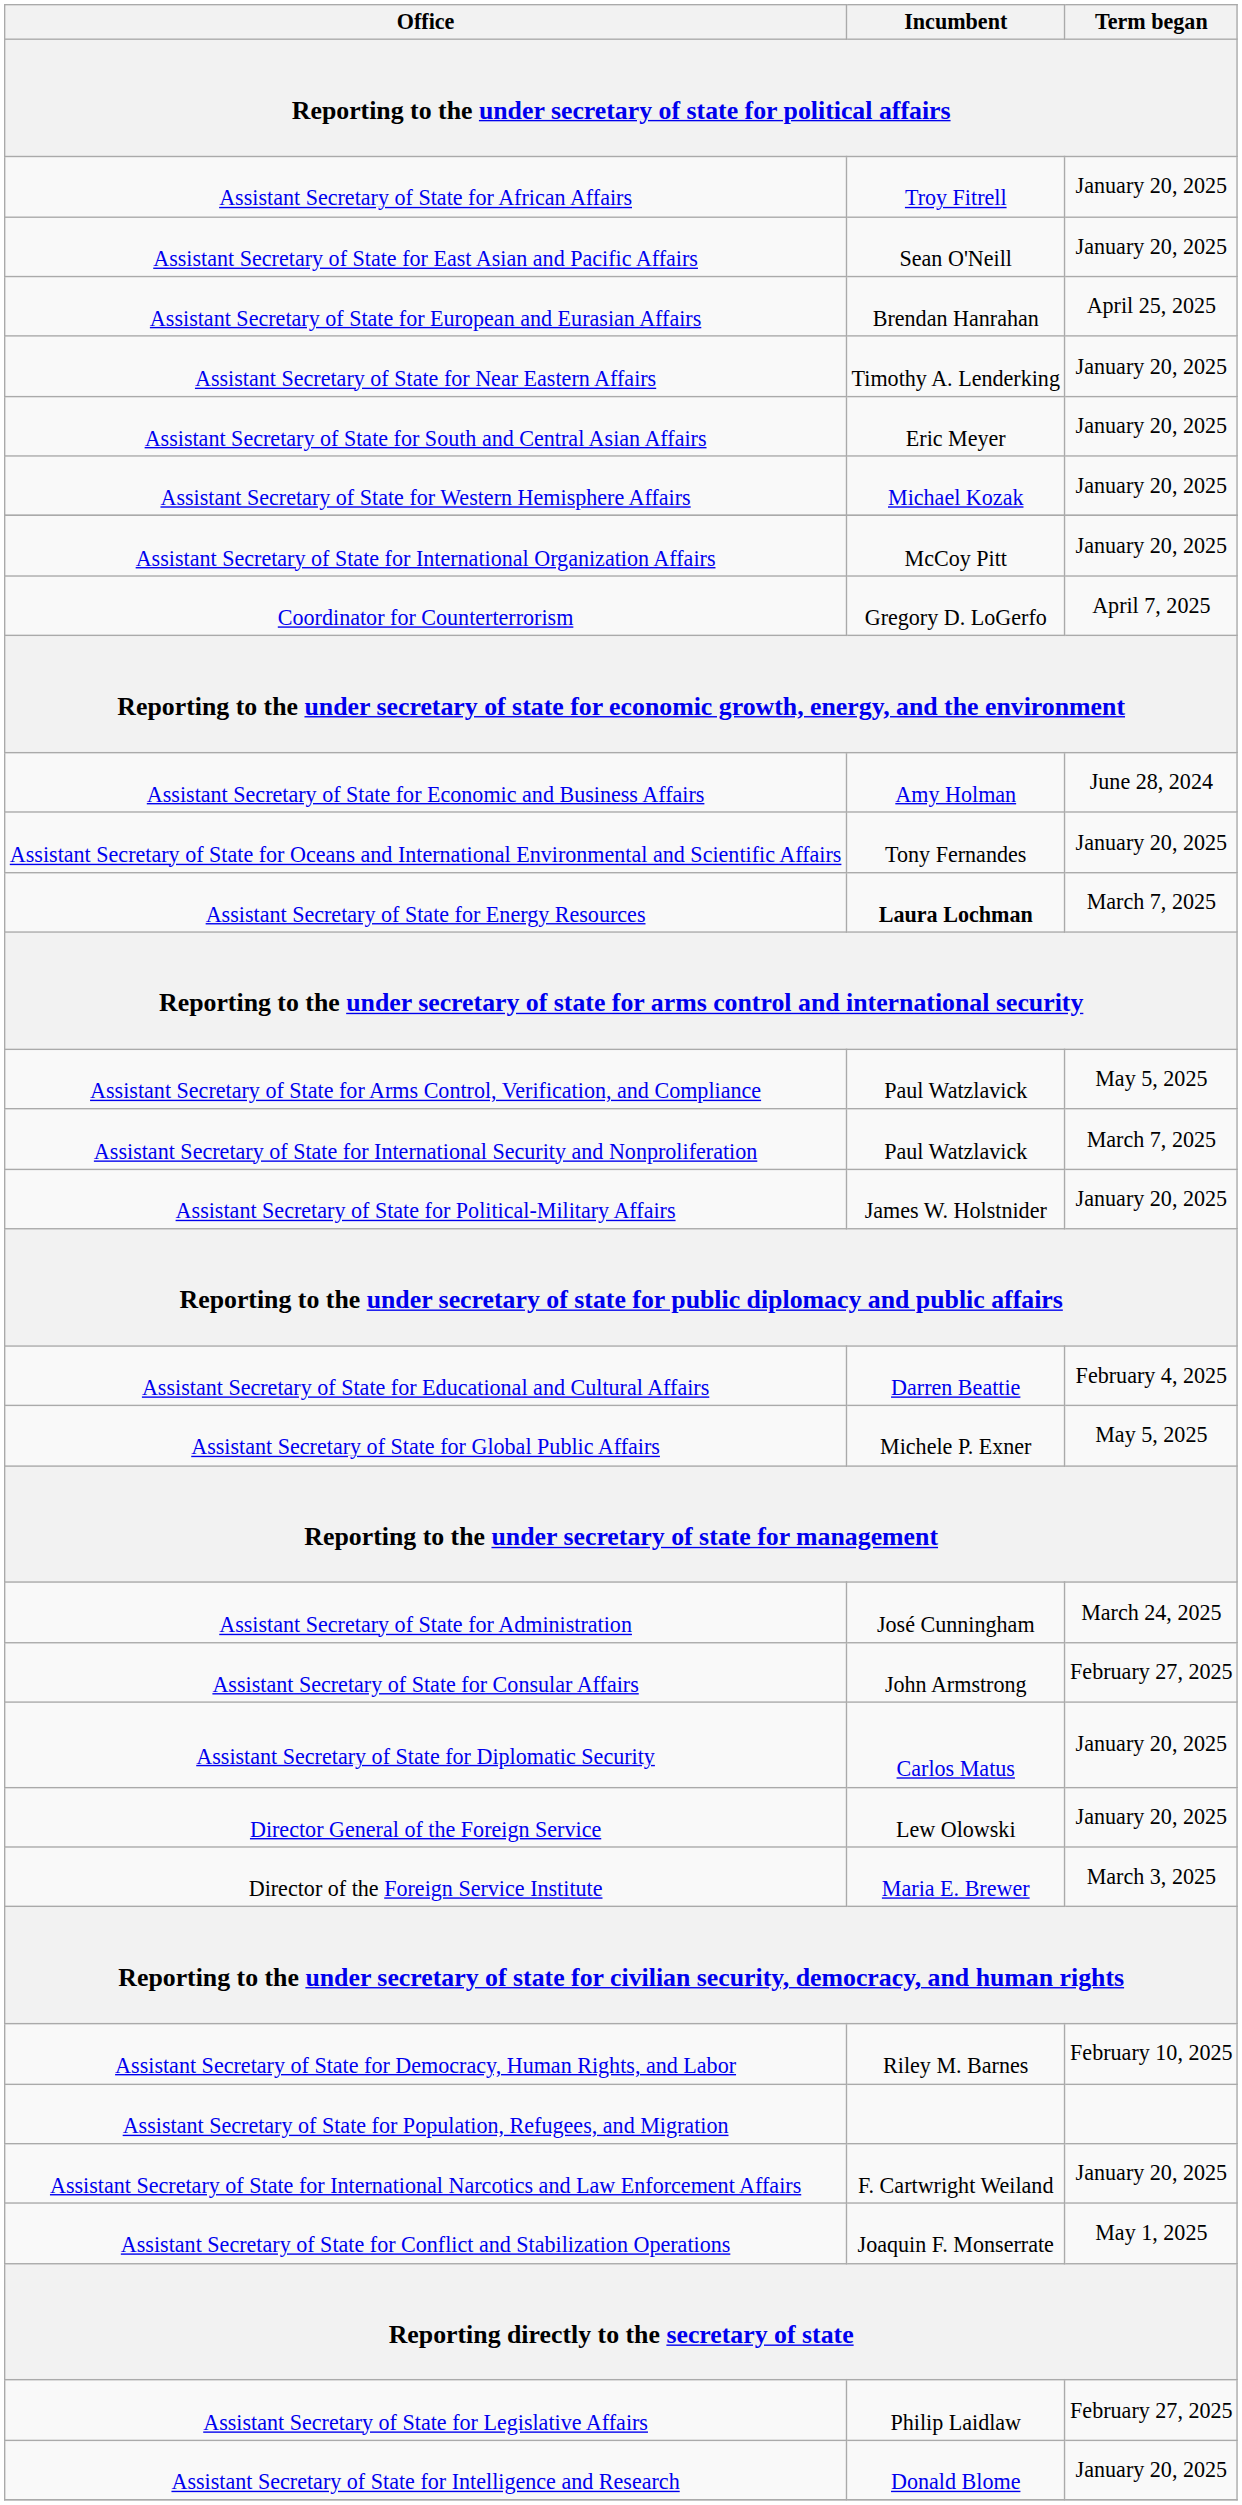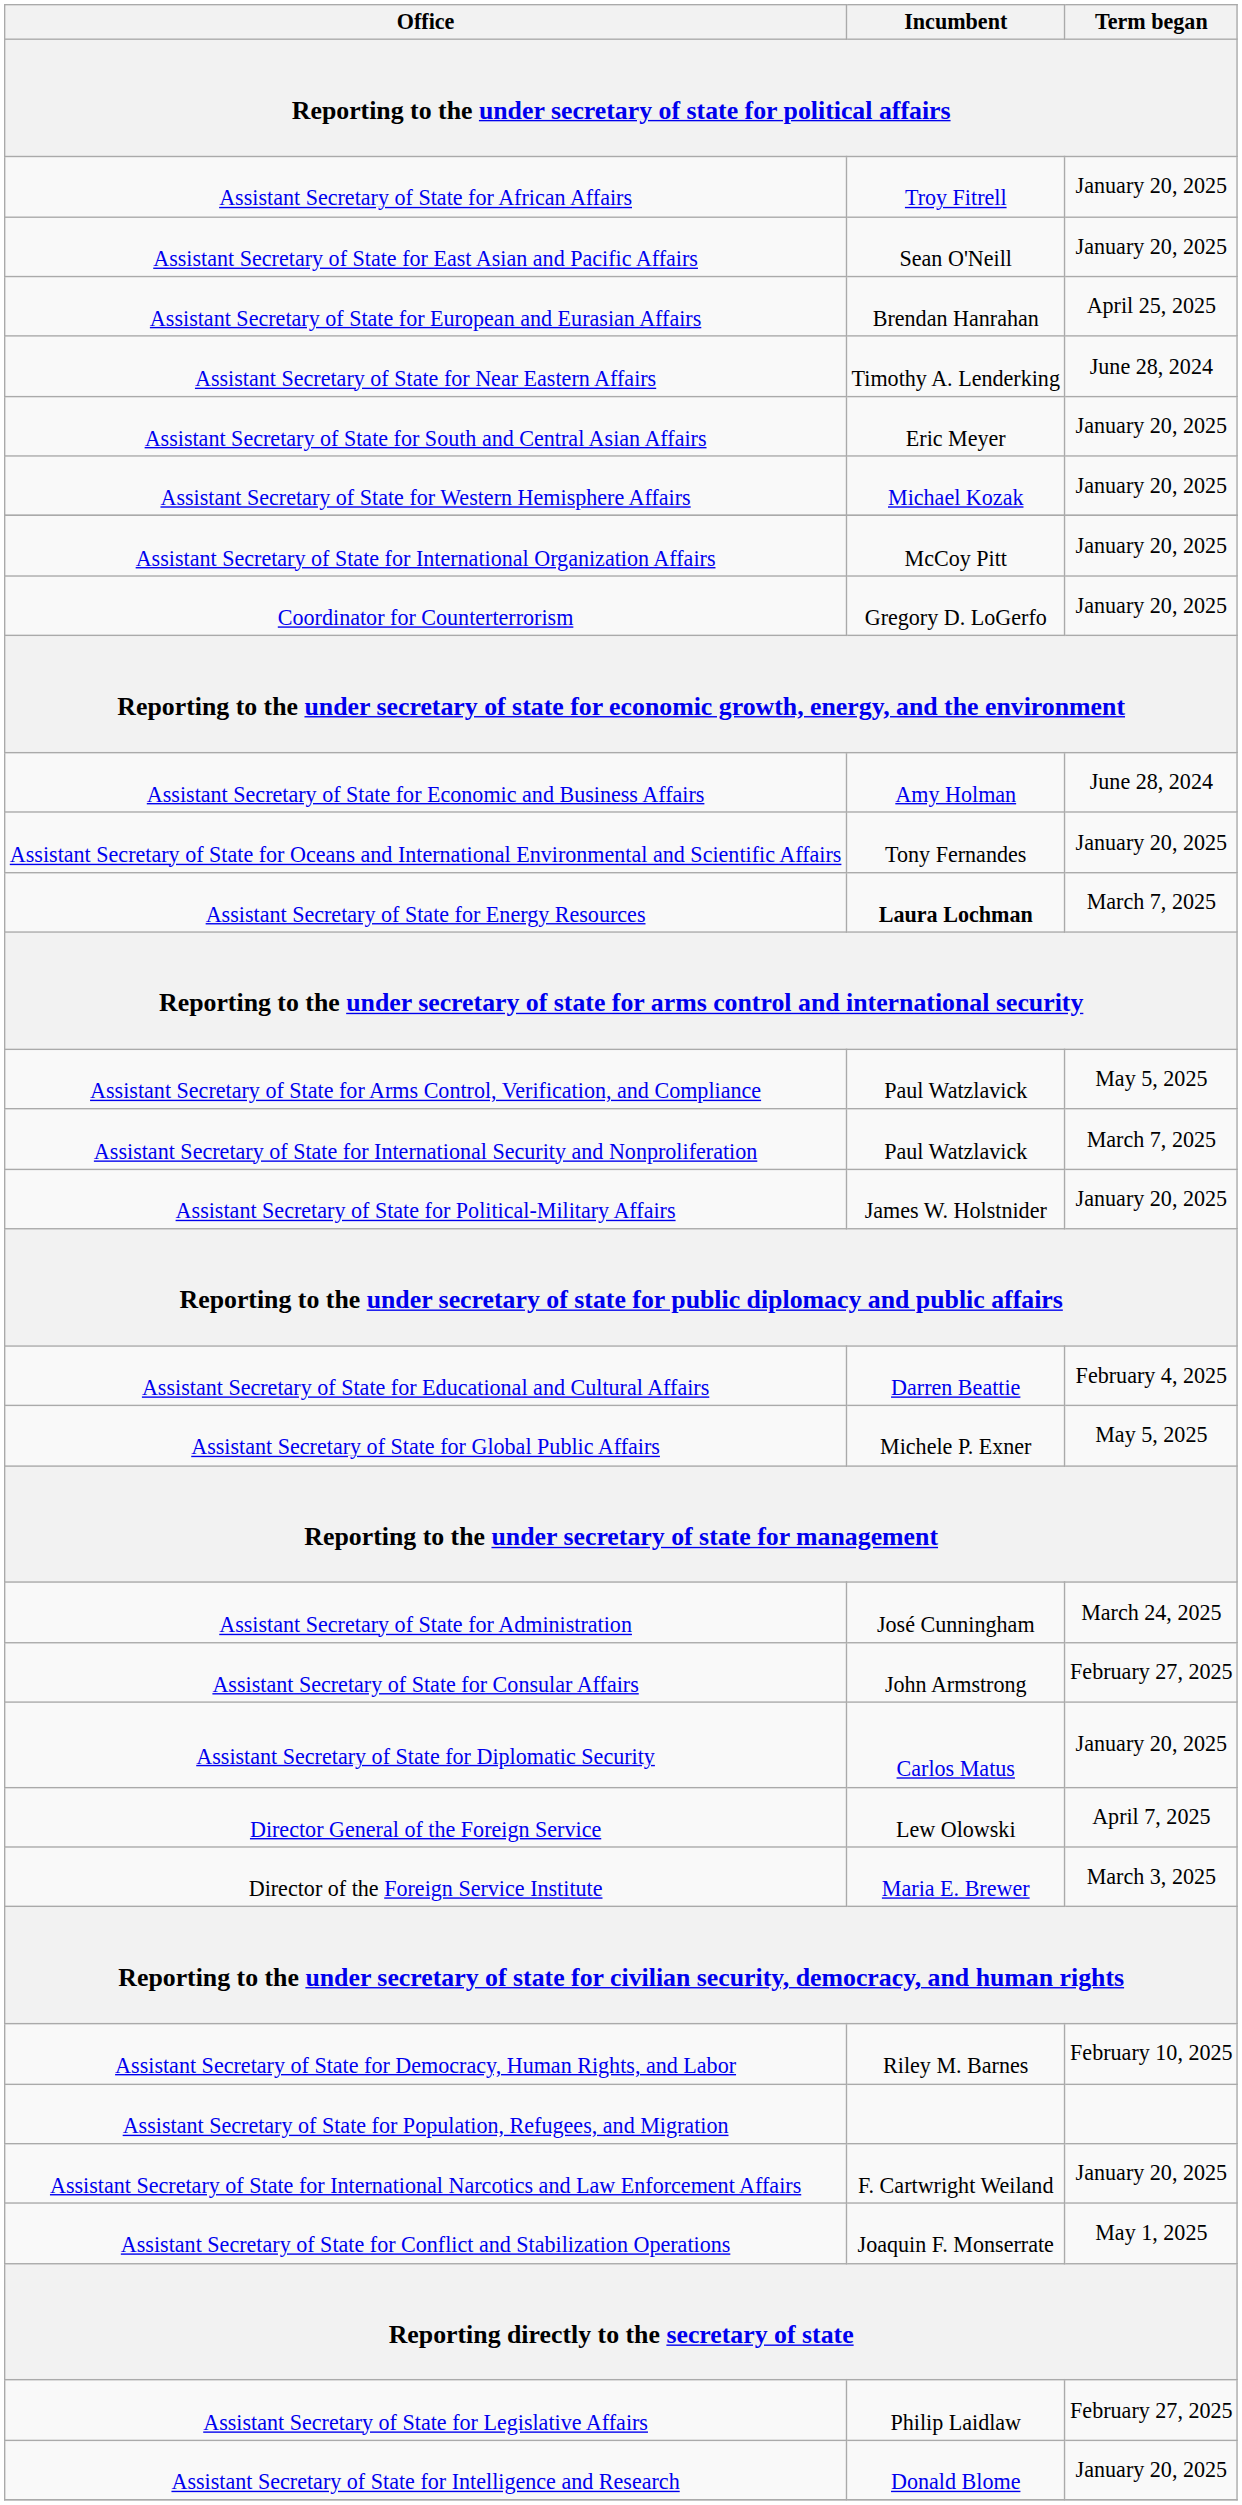(1151, 366) January 20, 2025 -> (1151, 366) June 28, 2024
(1151, 605) April 7, 2025 -> (1151, 605) January 20, 2025
(1151, 1816) January 20, 2025 -> (1151, 1816) April 7, 2025
